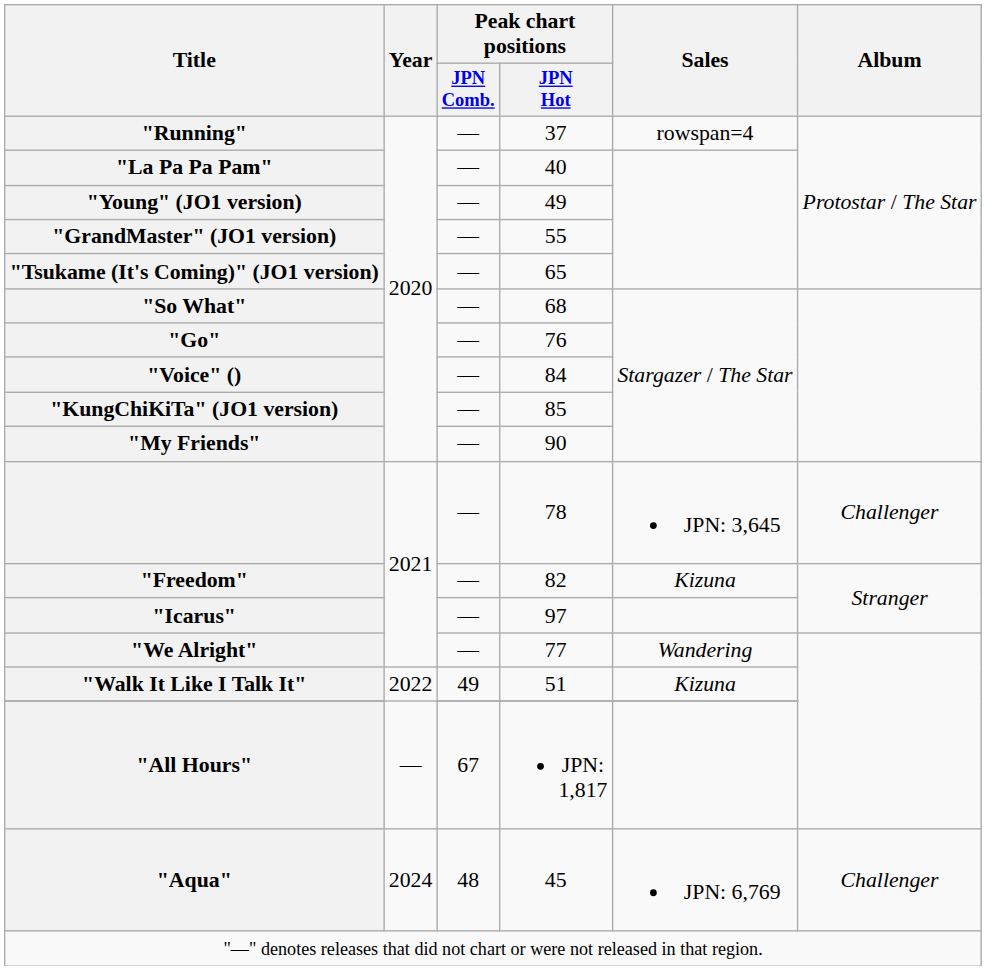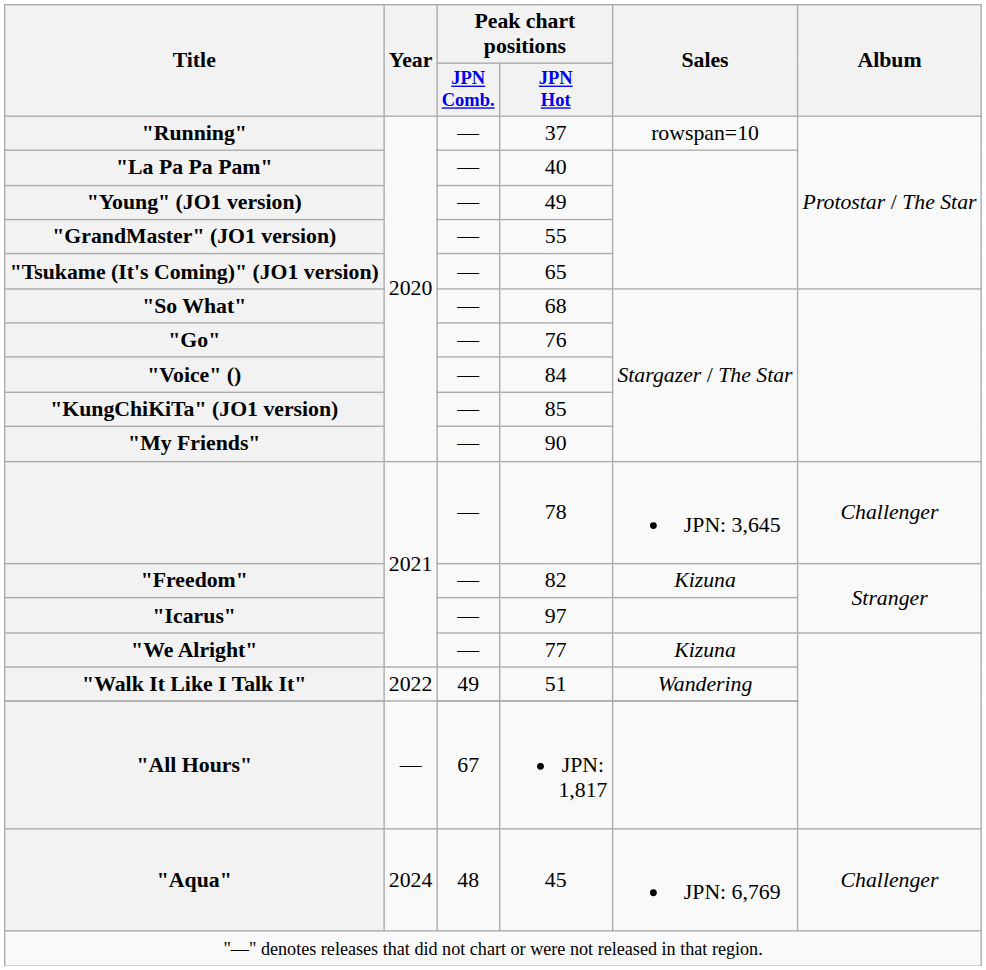(705, 133) rowspan=4 -> (705, 133) rowspan=10
(705, 649) Wandering -> (705, 649) Kizuna
(705, 684) Kizuna -> (705, 684) Wandering
